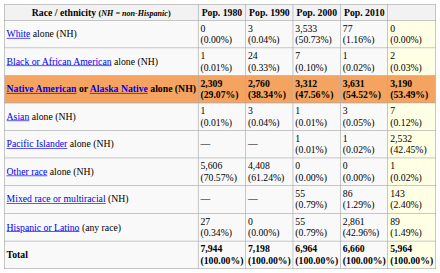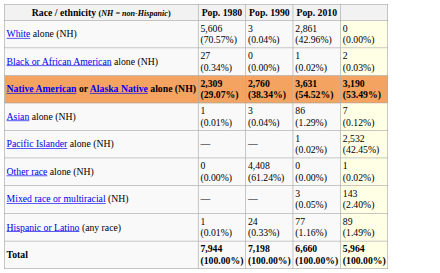- column: (317, 12)
(216, 34) 0 (0.00%) -> (219, 34) 5,606 (70.57%)
(359, 34) 77 (1.16%) -> (314, 34) 2,861 (42.96%)
(216, 62) 1 (0.01%) -> (216, 62) 27 (0.34%)
(264, 62) 24 (0.33%) -> (264, 62) 0 (0.00%)
(359, 117) 3 (0.05%) -> (311, 117) 86 (1.29%)
(219, 172) 5,606 (70.57%) -> (216, 172) 0 (0.00%)
(359, 199) 86 (1.29%) -> (311, 199) 3 (0.05%)
(216, 227) 27 (0.34%) -> (216, 227) 1 (0.01%)
(264, 227) 0 (0.00%) -> (264, 227) 24 (0.33%)
(361, 227) 2,861 (42.96%) -> (311, 227) 77 (1.16%)
